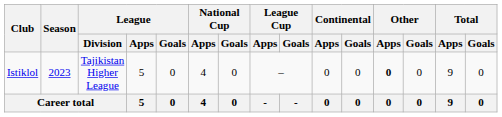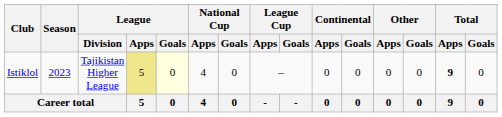(142, 73) no background -> (142, 73) khaki background
(172, 73) no background -> (172, 73) lightyellow background
(389, 73) bold -> (389, 73) normal
(450, 73) normal -> (450, 73) bold
